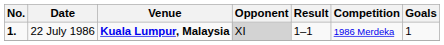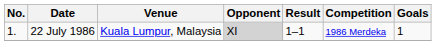(12, 31) bold -> (12, 31) normal
(165, 31) bold -> (161, 31) normal
